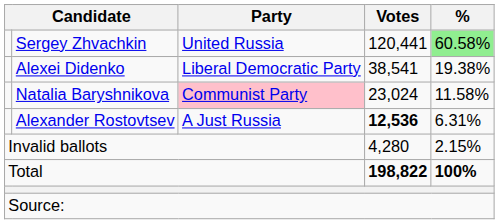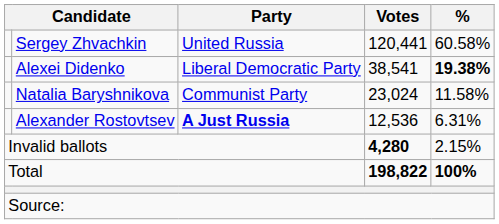(462, 43) lightgreen background -> (462, 43) no background
(462, 69) normal -> (462, 69) bold
(245, 95) pink background -> (245, 95) no background
(232, 120) normal -> (236, 120) bold
(393, 120) bold -> (393, 120) normal
(389, 146) normal -> (389, 146) bold
